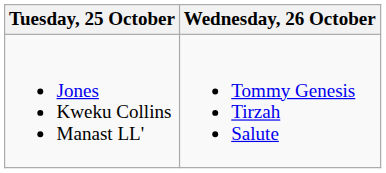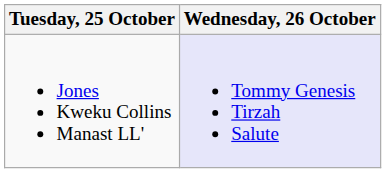(280, 112) no background -> (280, 112) lavender background
